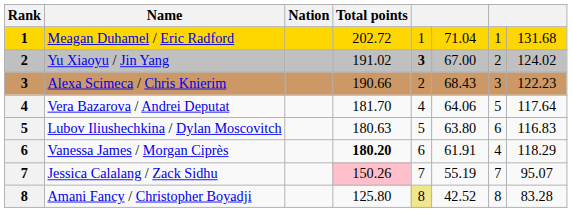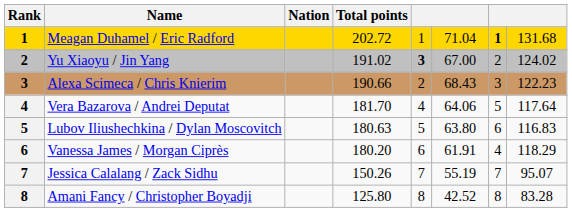(498, 38) normal -> (498, 38) bold
(372, 151) bold -> (372, 151) normal
(372, 173) pink background -> (372, 173) no background
(421, 196) khaki background -> (421, 196) no background
